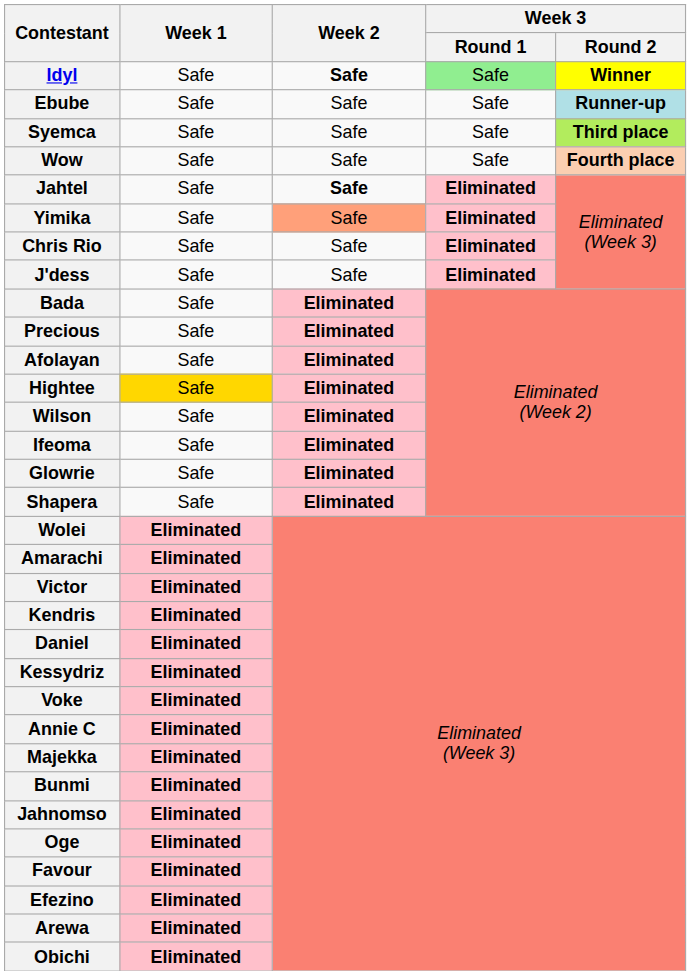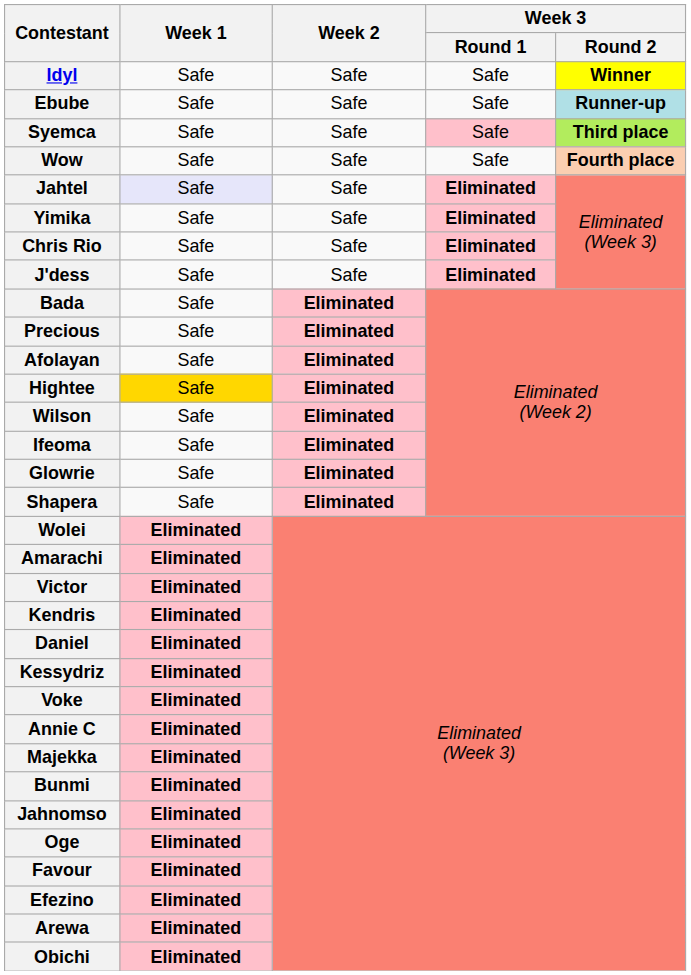(349, 75) bold -> (349, 75) normal
(491, 75) lightgreen background -> (491, 75) no background
(491, 132) no background -> (491, 132) pink background
(196, 189) no background -> (196, 189) lavender background
(349, 189) bold -> (349, 189) normal
(349, 217) lightsalmon background -> (349, 217) no background
